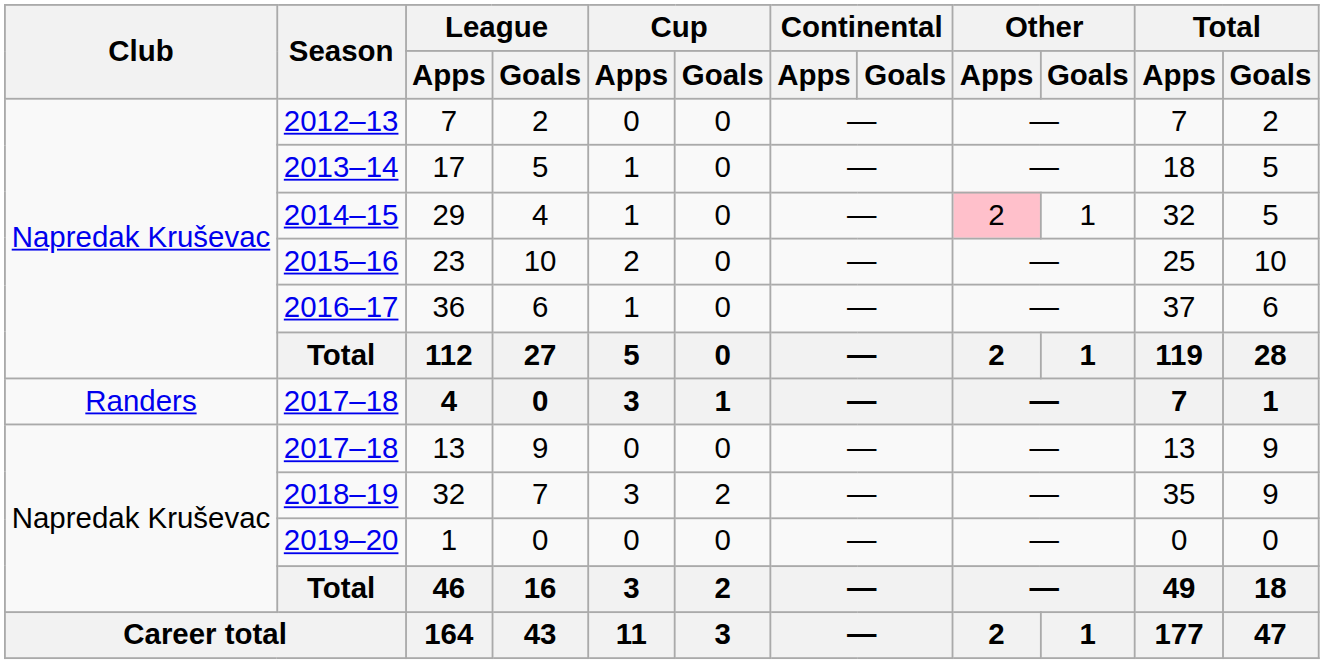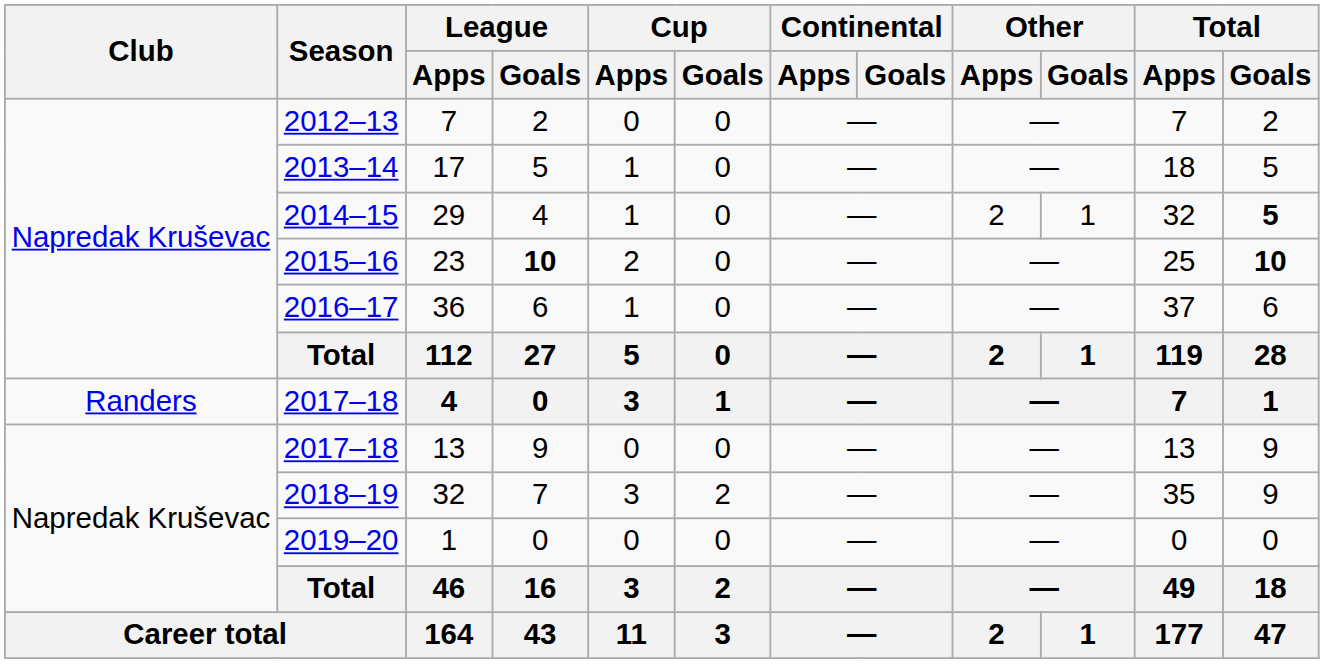(997, 214) pink background -> (997, 214) no background
(1270, 214) normal -> (1270, 214) bold
(540, 261) normal -> (540, 261) bold
(1270, 261) normal -> (1270, 261) bold
